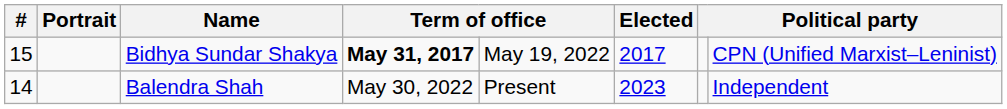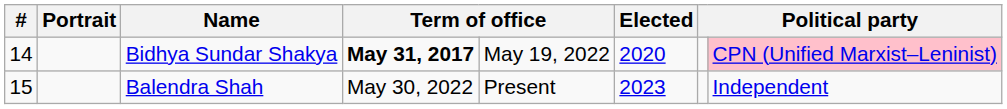(21, 53) 15 -> (21, 53) 14
(643, 53) 2017 -> (643, 53) 2020
(855, 53) no background -> (855, 53) pink background
(21, 86) 14 -> (21, 86) 15
